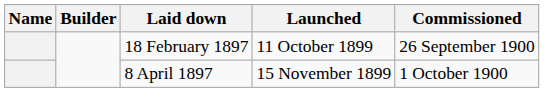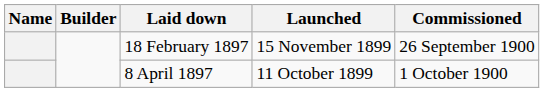(315, 45) 11 October 1899 -> (324, 45) 15 November 1899
(324, 73) 15 November 1899 -> (315, 73) 11 October 1899
